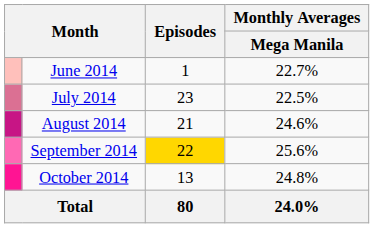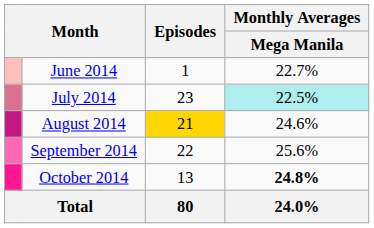(297, 97) no background -> (297, 97) paleturquoise background
(185, 124) no background -> (185, 124) gold background
(185, 150) gold background -> (185, 150) no background
(297, 177) normal -> (297, 177) bold
